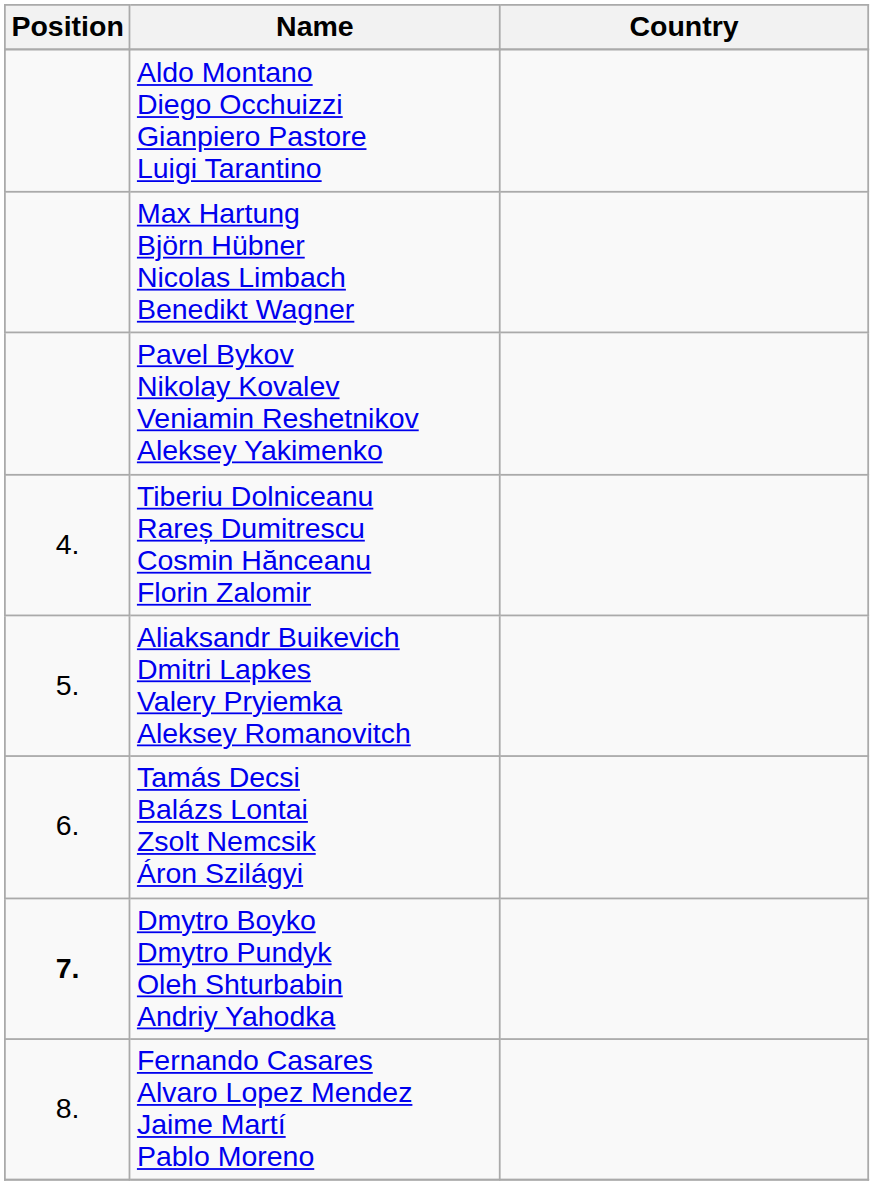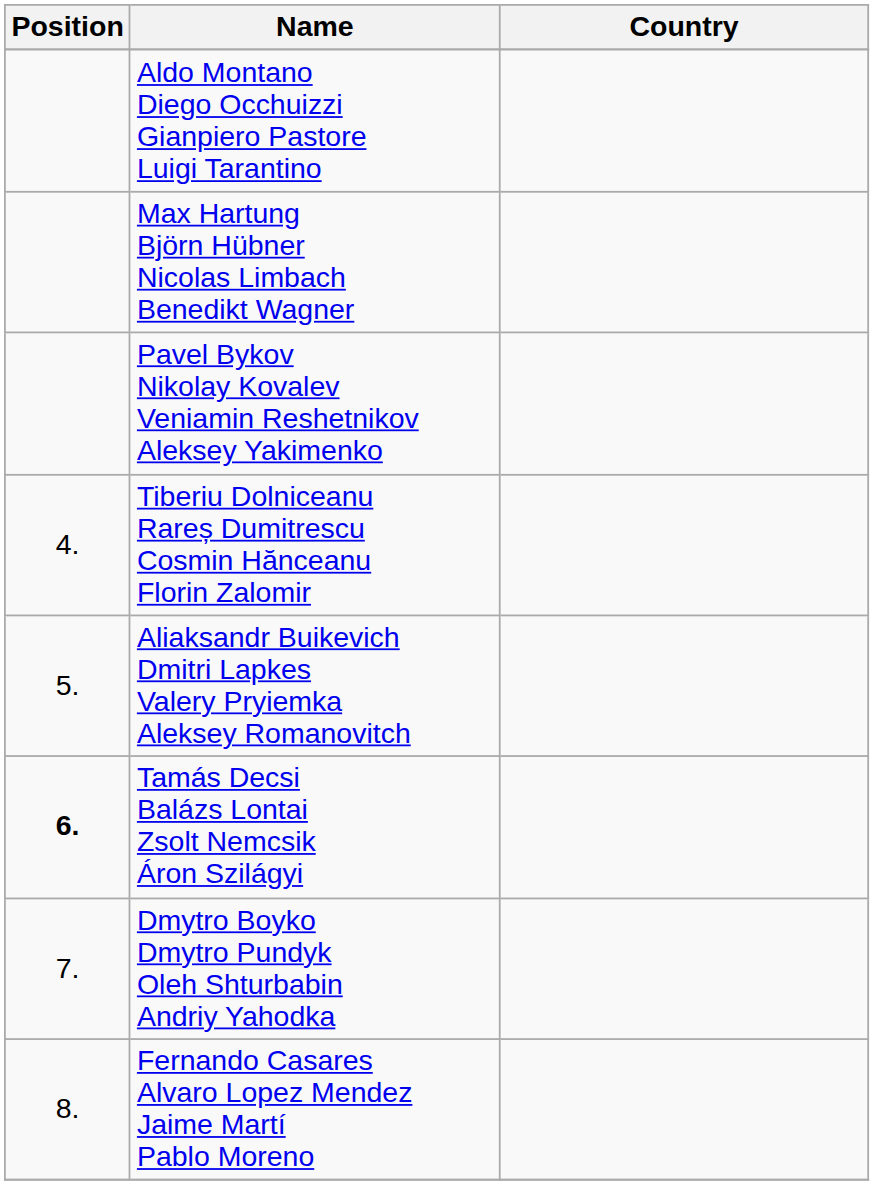(68, 826) normal -> (68, 826) bold
(68, 968) bold -> (68, 968) normal
